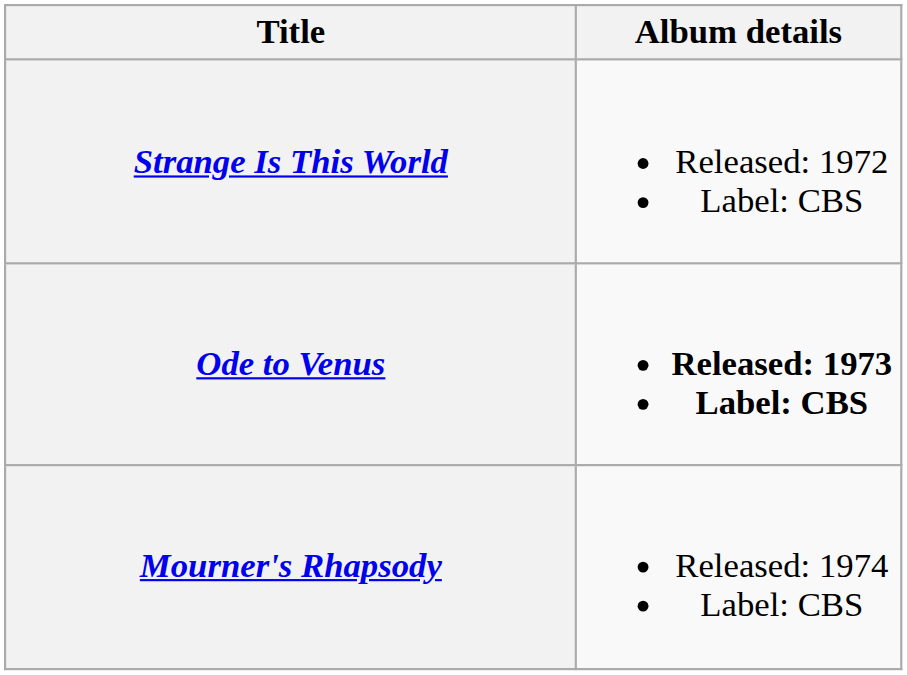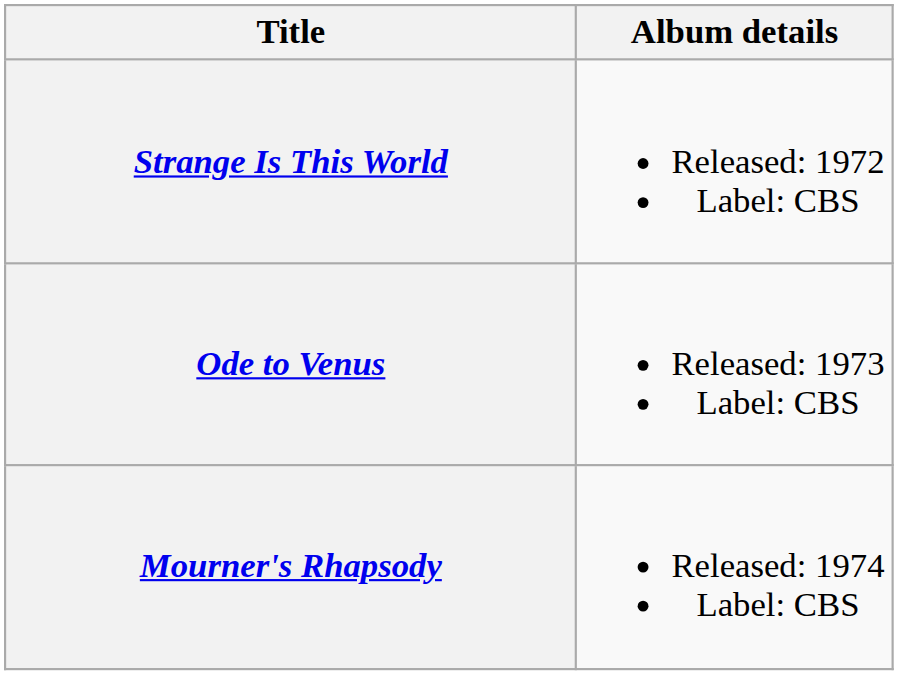(738, 384) bold -> (735, 384) normal
